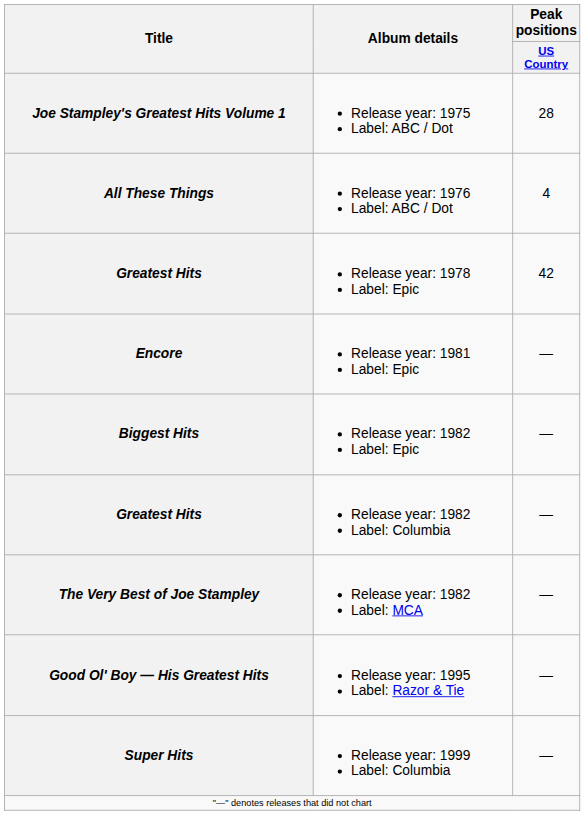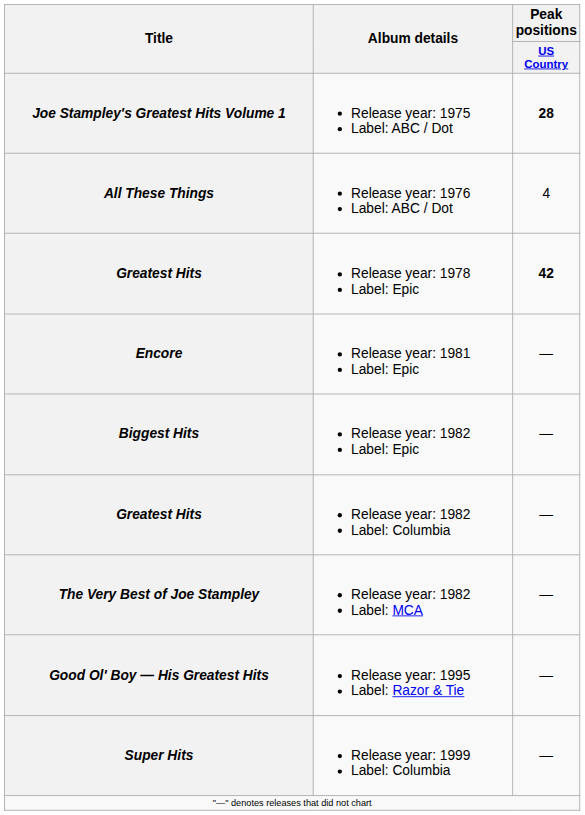(546, 113) normal -> (546, 113) bold
(546, 273) normal -> (546, 273) bold
